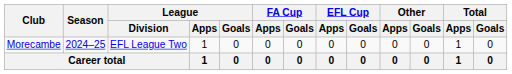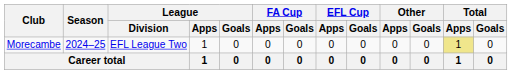(458, 45) no background -> (458, 45) khaki background
